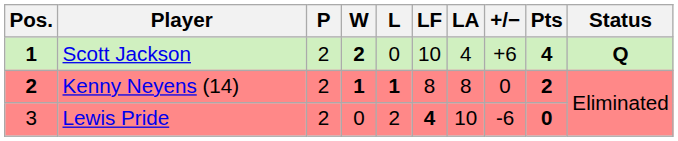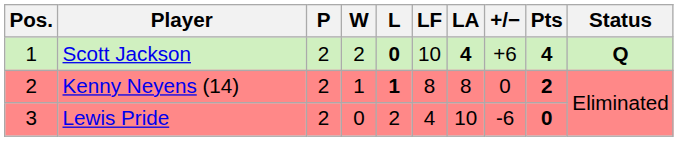(31, 53) bold -> (31, 53) normal
(359, 53) bold -> (359, 53) normal
(394, 53) normal -> (394, 53) bold
(466, 53) normal -> (466, 53) bold
(31, 86) bold -> (31, 86) normal
(359, 86) bold -> (359, 86) normal
(430, 119) bold -> (430, 119) normal
